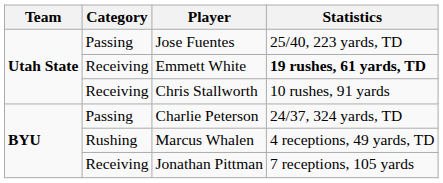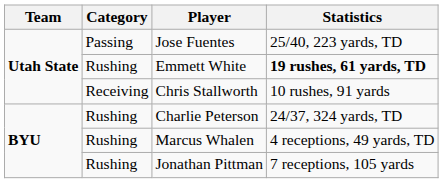(117, 66) Receiving -> (111, 66) Rushing
(109, 115) Passing -> (111, 115) Rushing
(117, 165) Receiving -> (111, 165) Rushing
